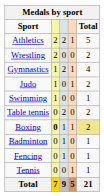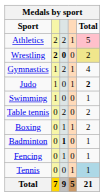(88, 41) no background -> (88, 41) pink background
(55, 55) normal -> (55, 55) bold
(64, 55) normal -> (64, 55) bold
(88, 55) no background -> (88, 55) khaki background
(88, 84) normal -> (88, 84) bold
(55, 127) bold -> (55, 127) normal
(88, 127) khaki background -> (88, 127) no background
(64, 141) normal -> (64, 141) bold
(88, 170) no background -> (88, 170) lightblue background
